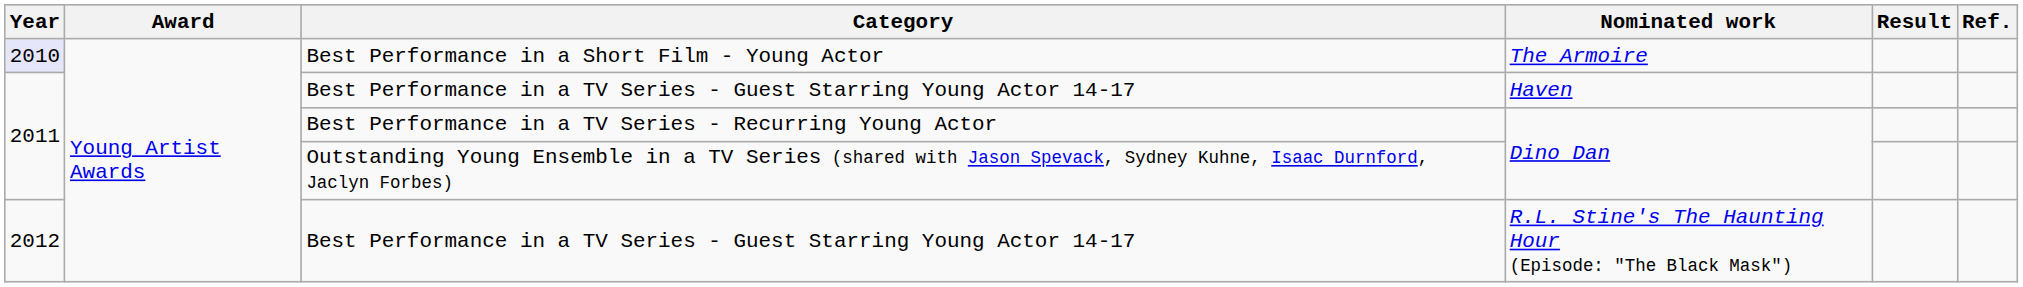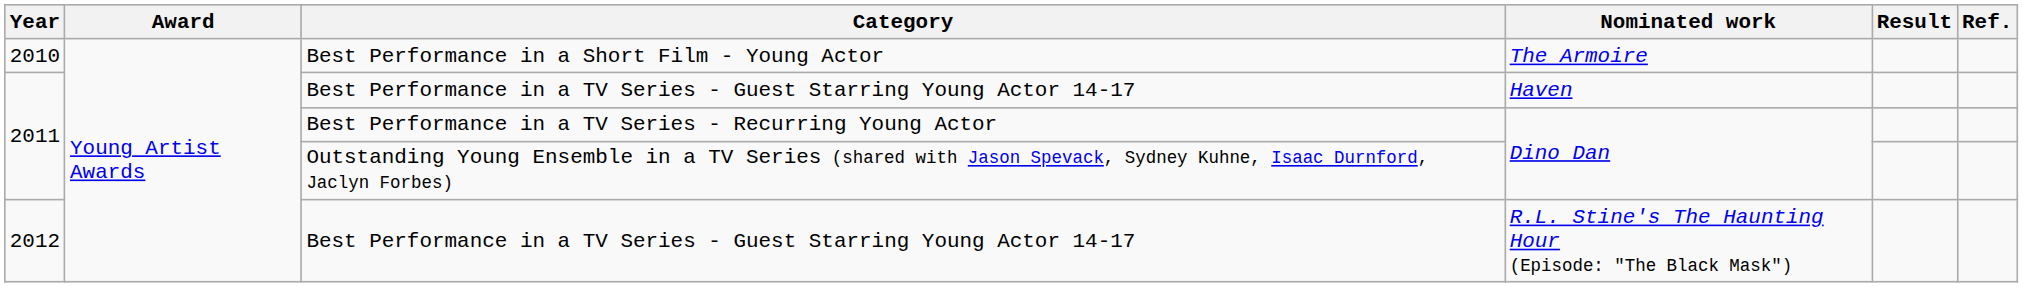(35, 56) lavender background -> (35, 56) no background
